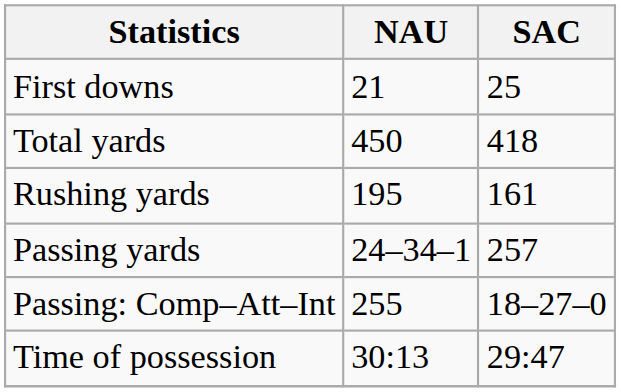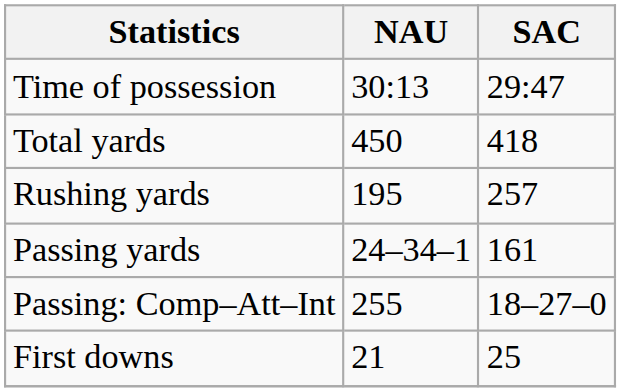rows swapped: (93, 86) <-> (145, 357)
(513, 194) 161 -> (513, 194) 257
(513, 249) 257 -> (513, 249) 161
